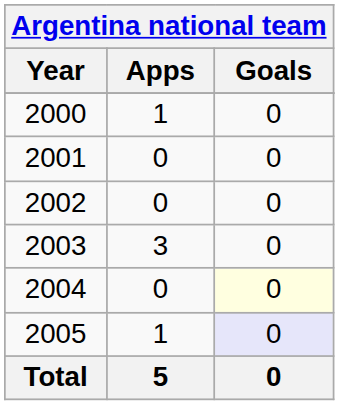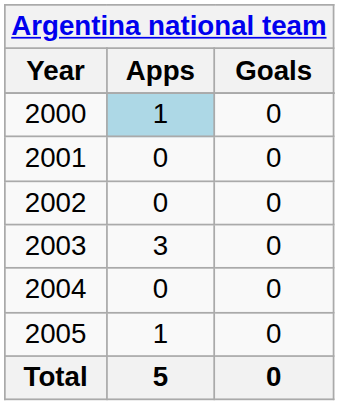(160, 114) no background -> (160, 114) lightblue background
(274, 289) lightyellow background -> (274, 289) no background
(274, 333) lavender background -> (274, 333) no background
